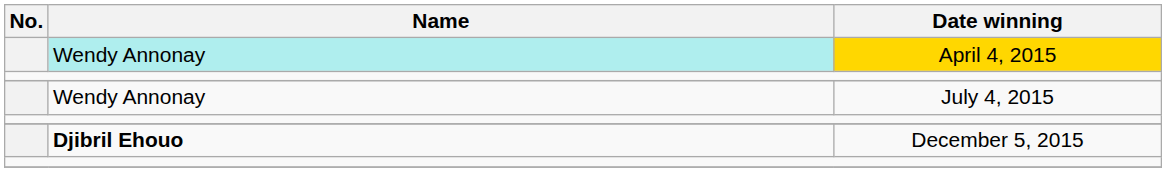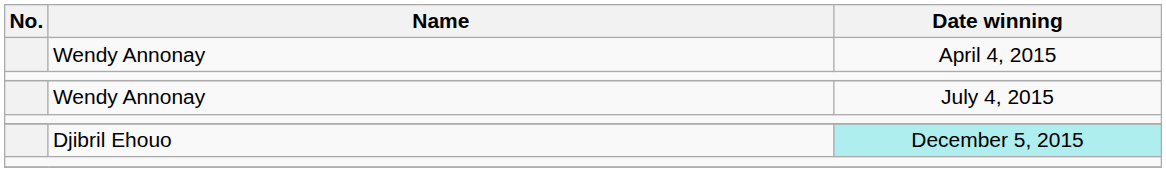(129, 54) paleturquoise background -> (129, 54) no background
(998, 54) gold background -> (998, 54) no background
(118, 140) bold -> (112, 140) normal
(998, 140) no background -> (998, 140) paleturquoise background
